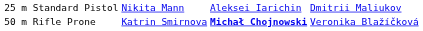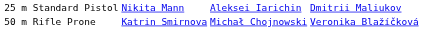(259, 22) bold -> (259, 22) normal
